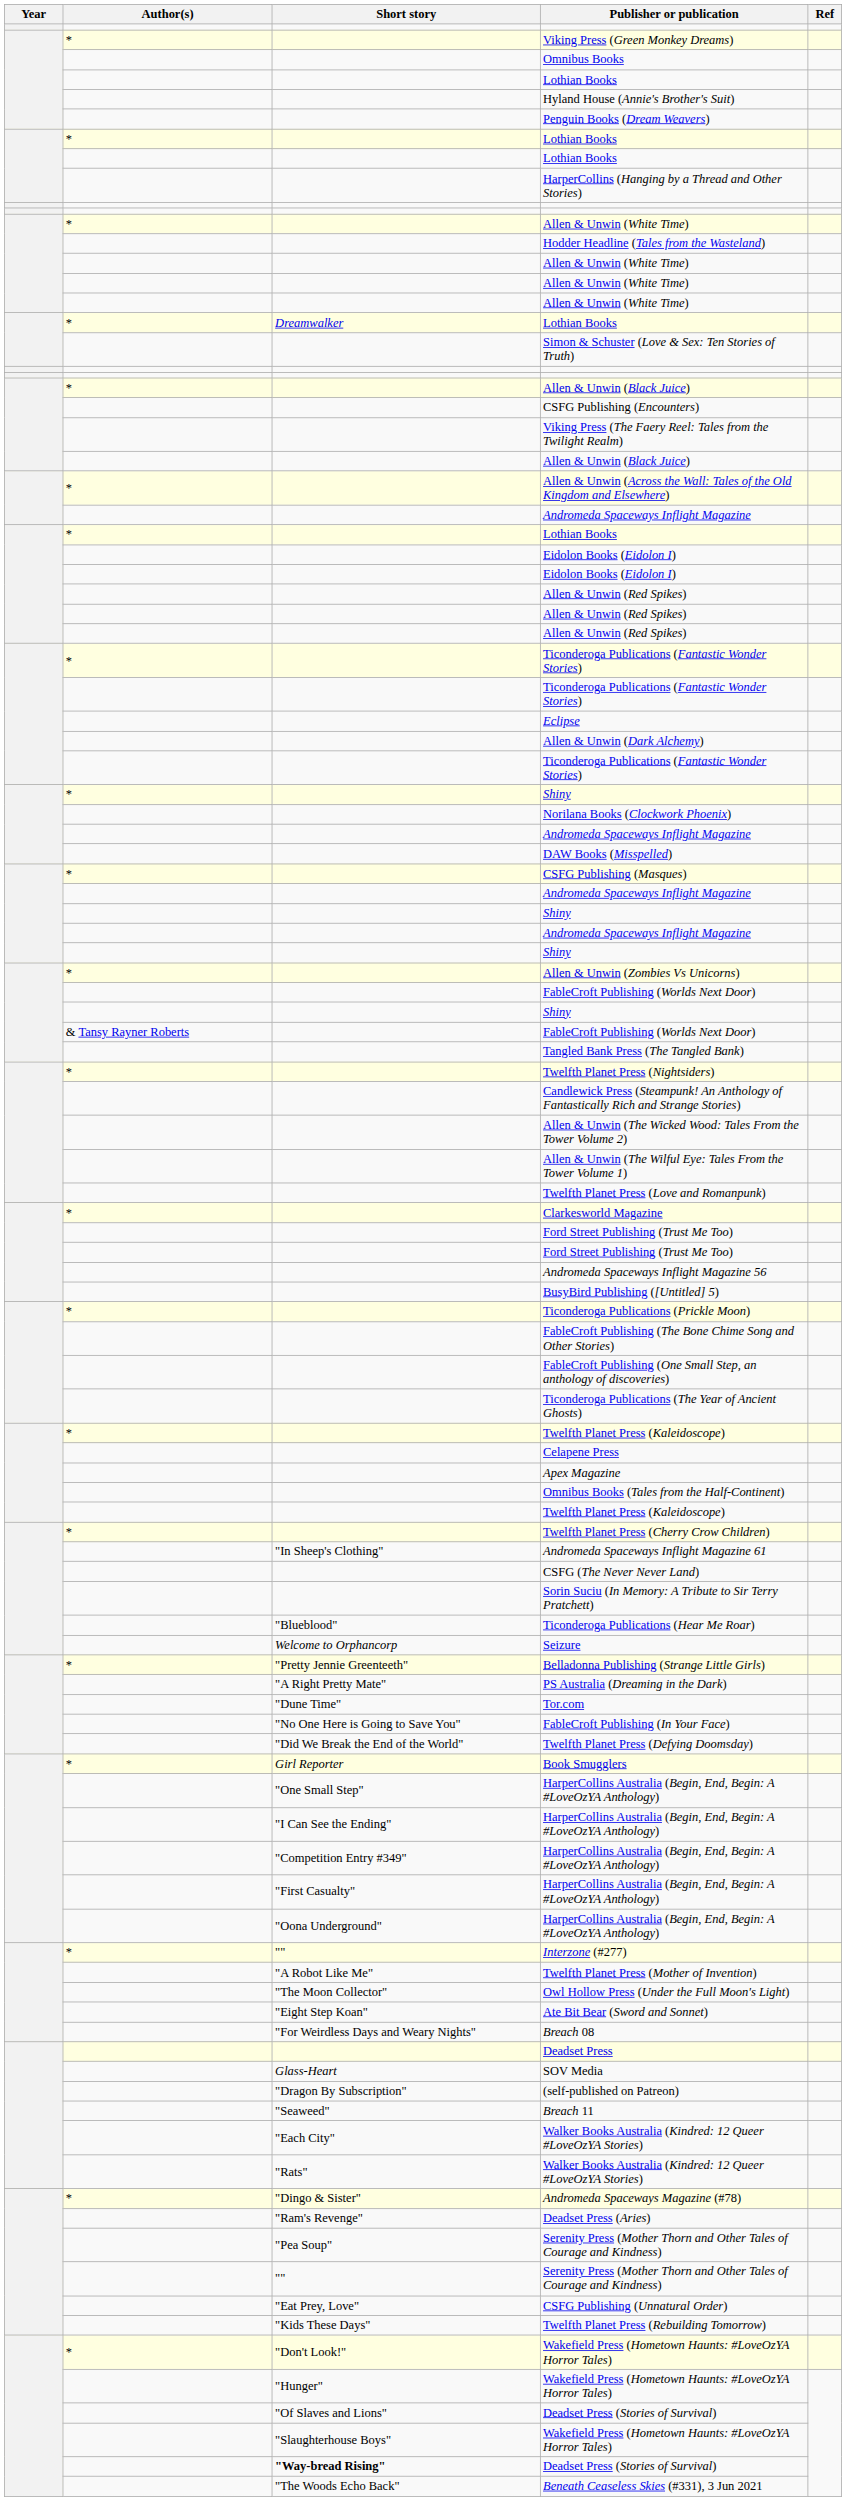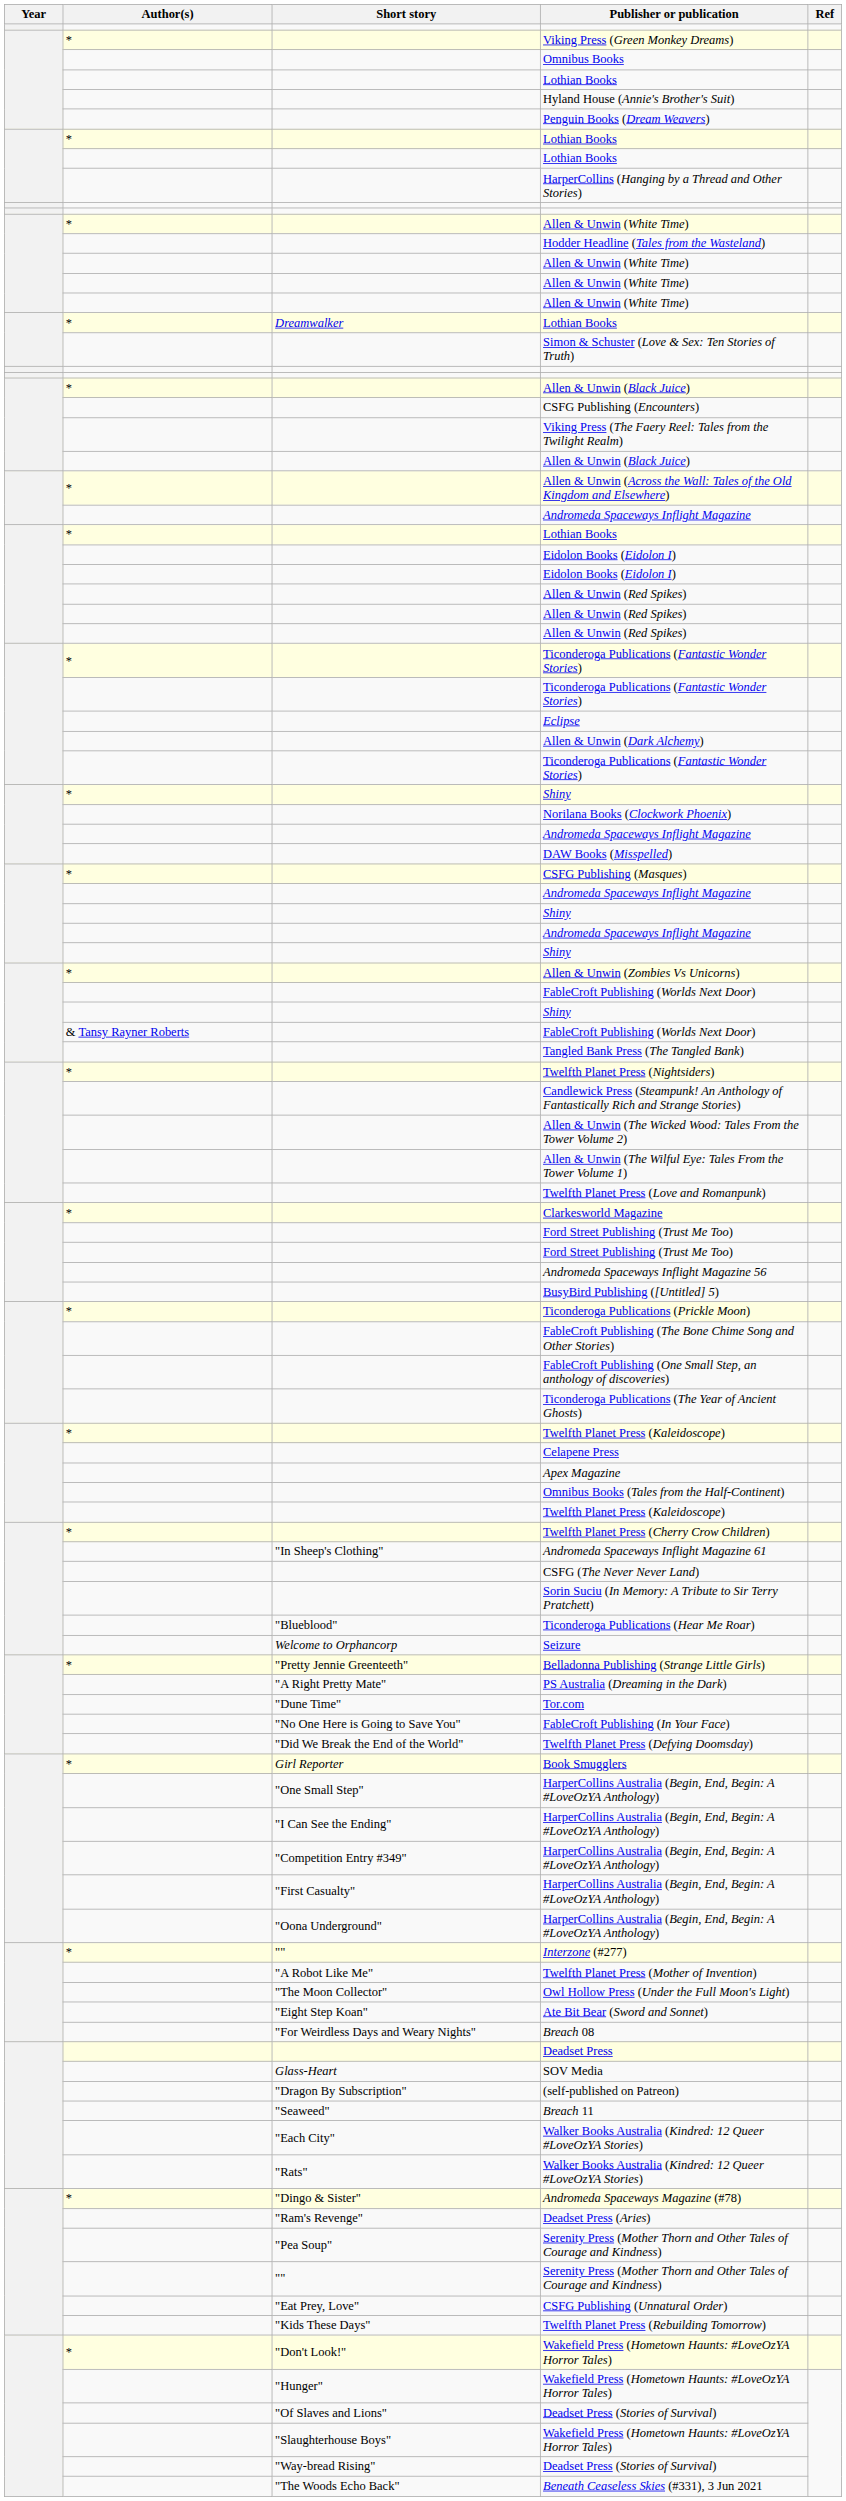(330, 2466) bold -> (325, 2466) normal
